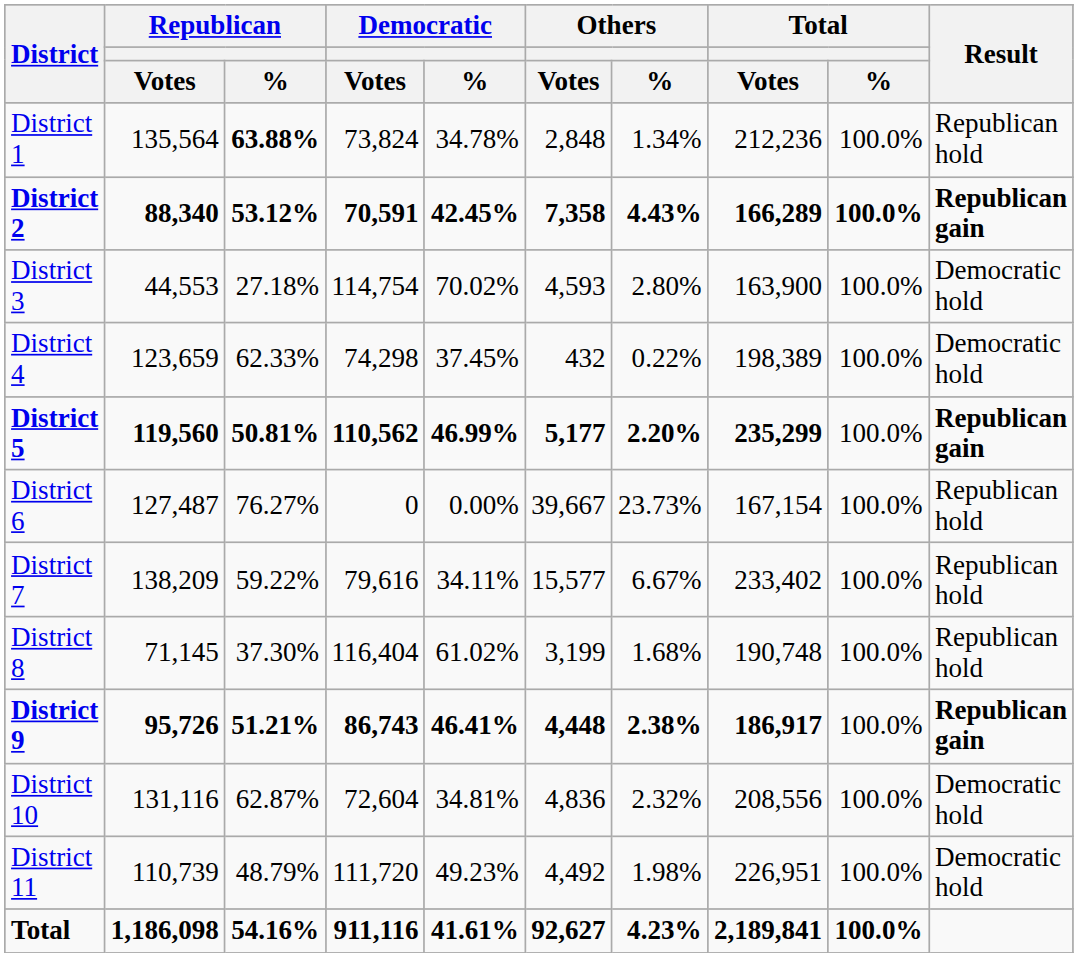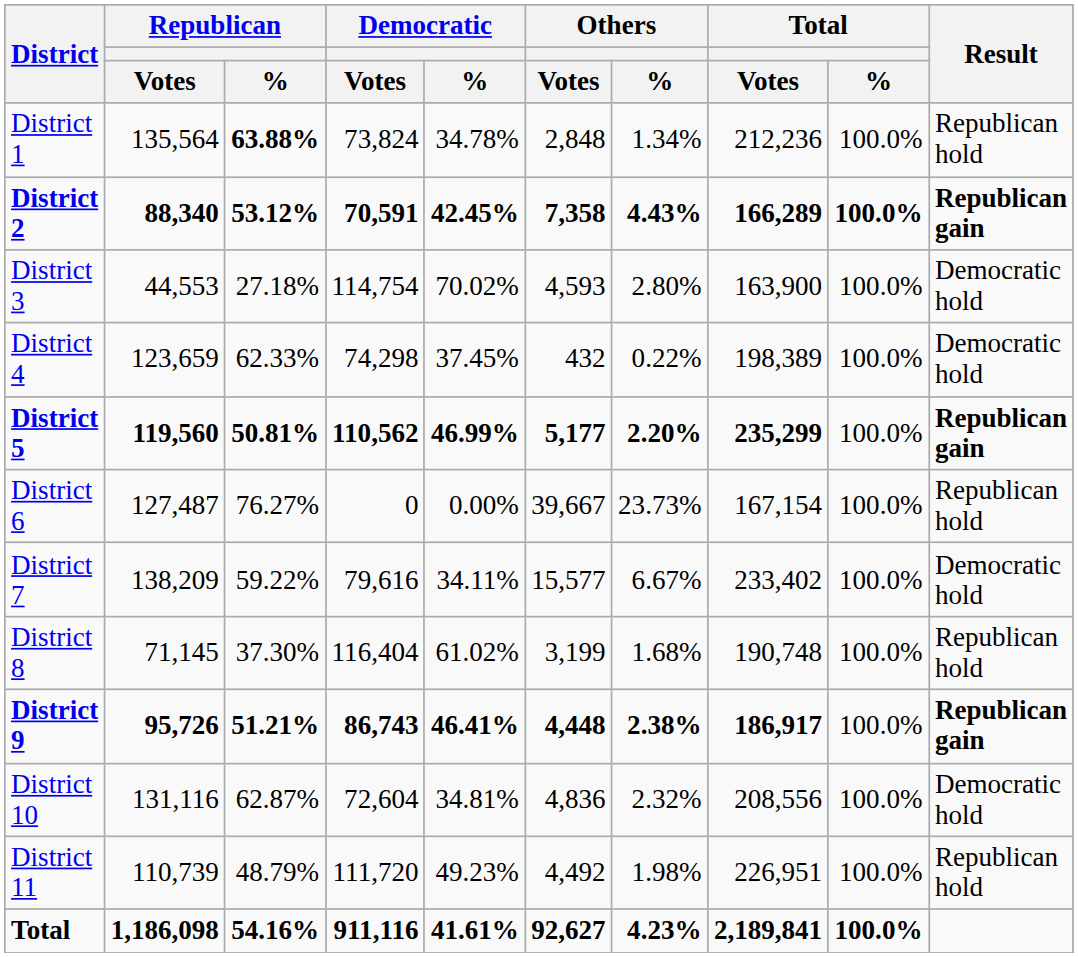(996, 579) Republican hold -> (998, 579) Democratic hold
(998, 872) Democratic hold -> (996, 872) Republican hold
